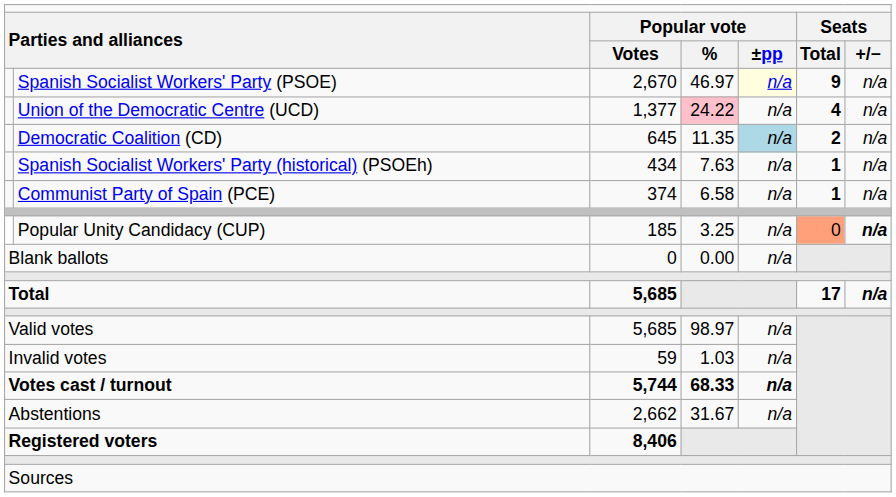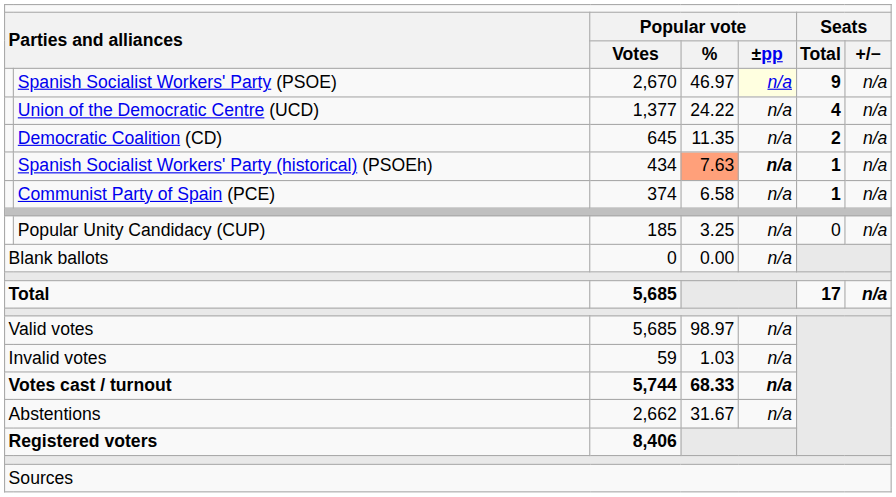(712, 110) pink background -> (712, 110) no background
(780, 138) lightblue background -> (780, 138) no background
(717, 166) no background -> (717, 166) lightsalmon background
(780, 166) normal -> (779, 166) bold
(836, 230) lightsalmon background -> (836, 230) no background
(875, 230) bold -> (875, 230) normal
